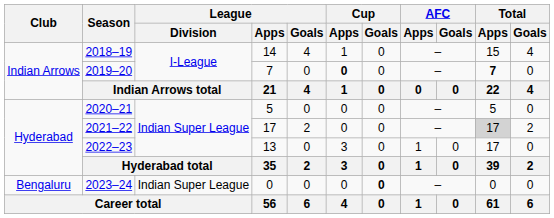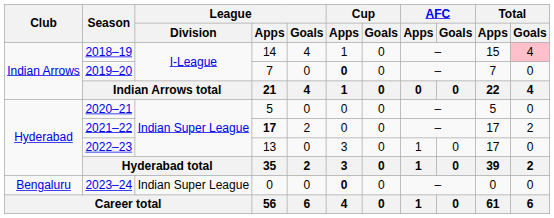(530, 52) no background -> (530, 52) pink background
(493, 71) bold -> (493, 71) normal
(270, 128) normal -> (270, 128) bold
(493, 128) lightgrey background -> (493, 128) no background
(344, 185) normal -> (344, 185) bold
(381, 185) bold -> (381, 185) normal
